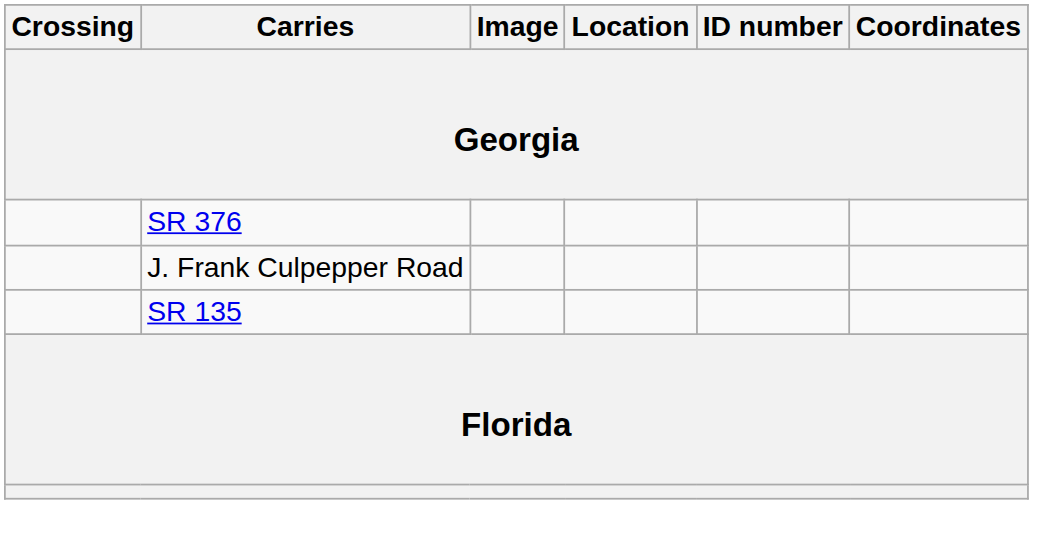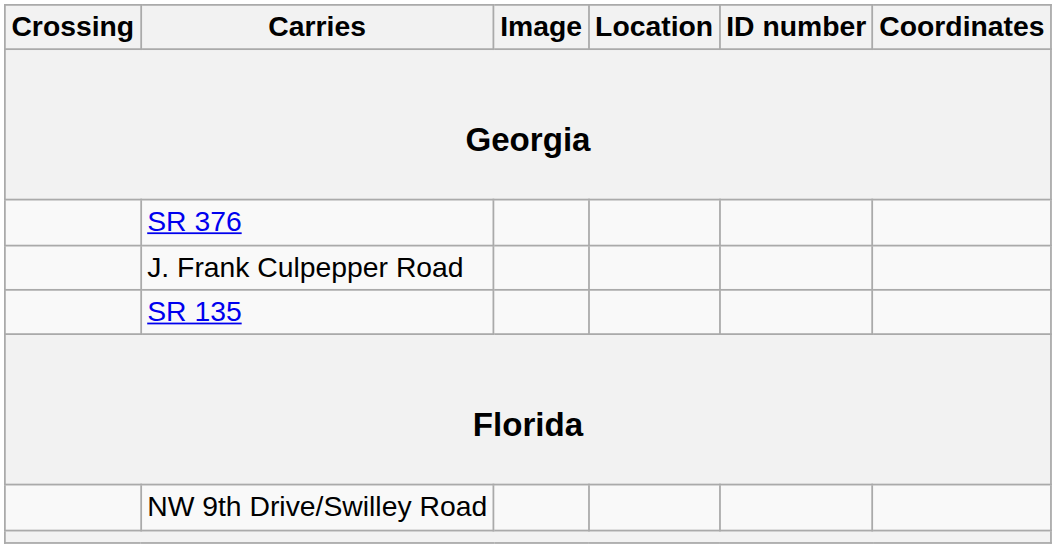+ row: (317, 506)
